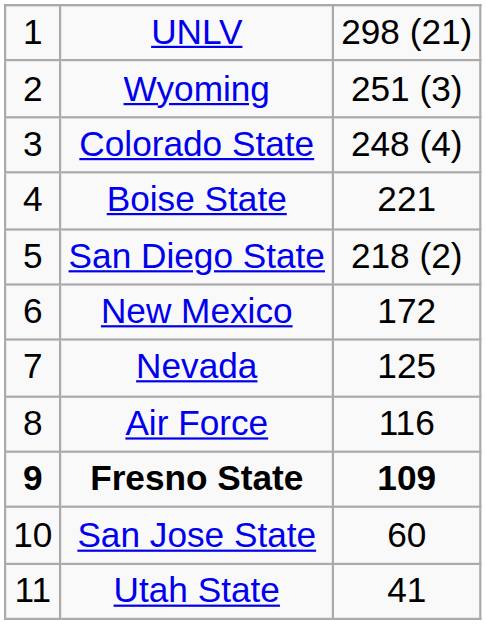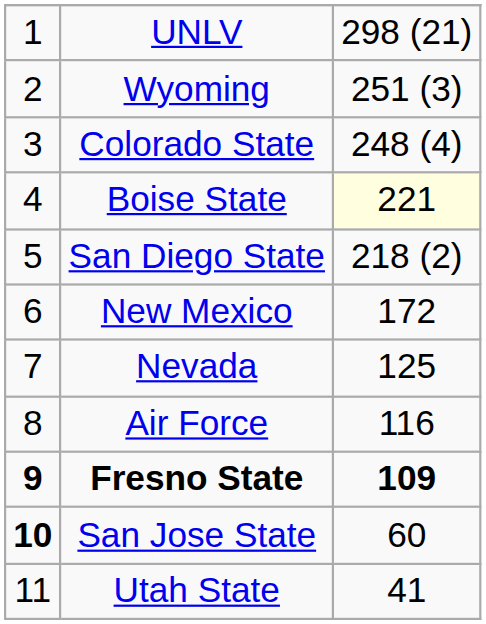(407, 199) no background -> (407, 199) lightyellow background
(33, 534) normal -> (33, 534) bold
